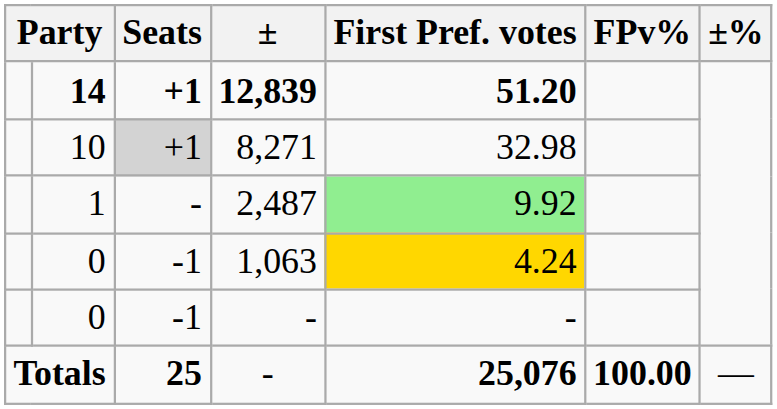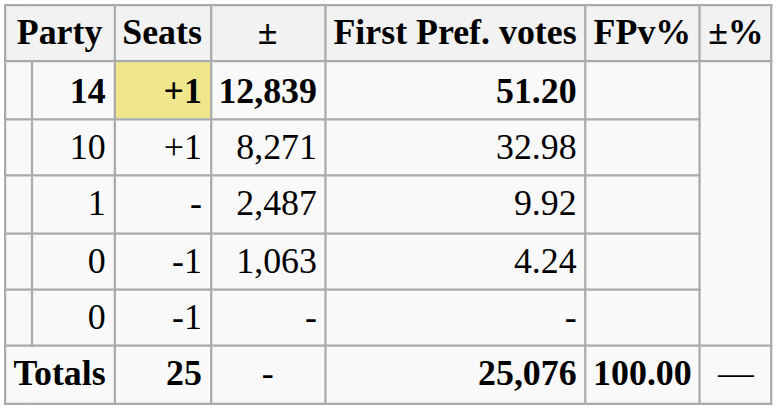(183, 89) no background -> (183, 89) khaki background
(183, 146) lightgrey background -> (183, 146) no background
(545, 203) lightgreen background -> (545, 203) no background
(545, 260) gold background -> (545, 260) no background
